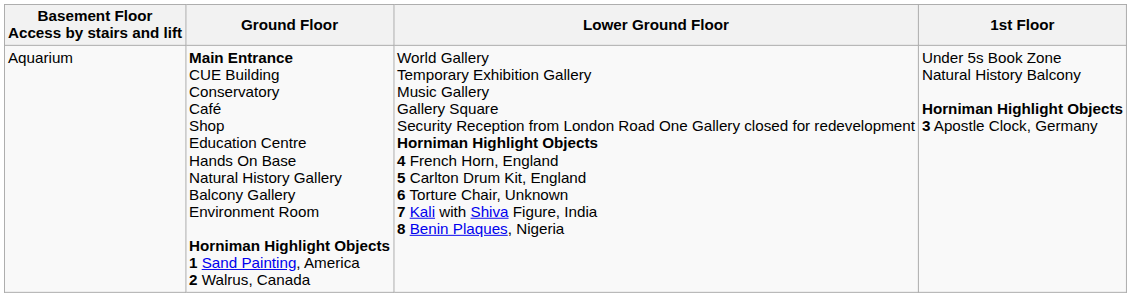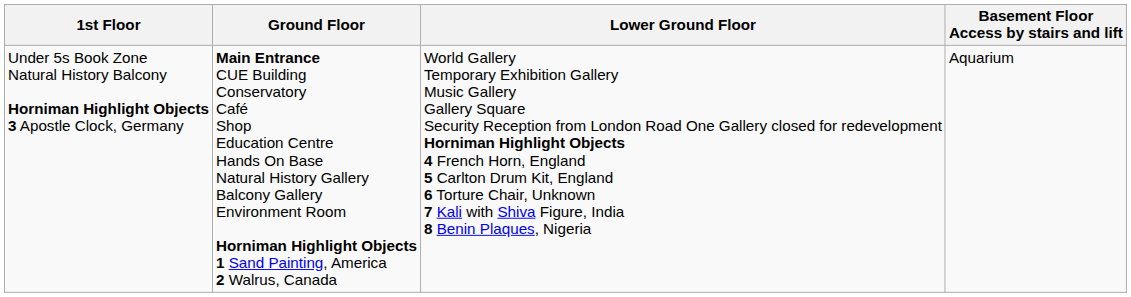columns swapped: (1022, 25) <-> (95, 25)
